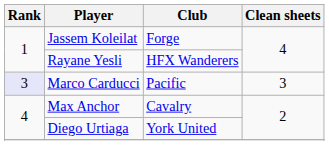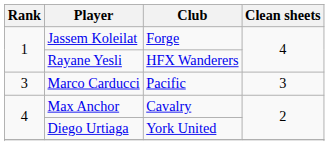(24, 83) lavender background -> (24, 83) no background
